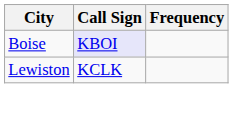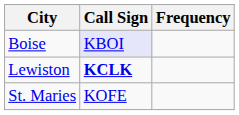(100, 69) normal -> (108, 69) bold
+ row: (42, 95)
